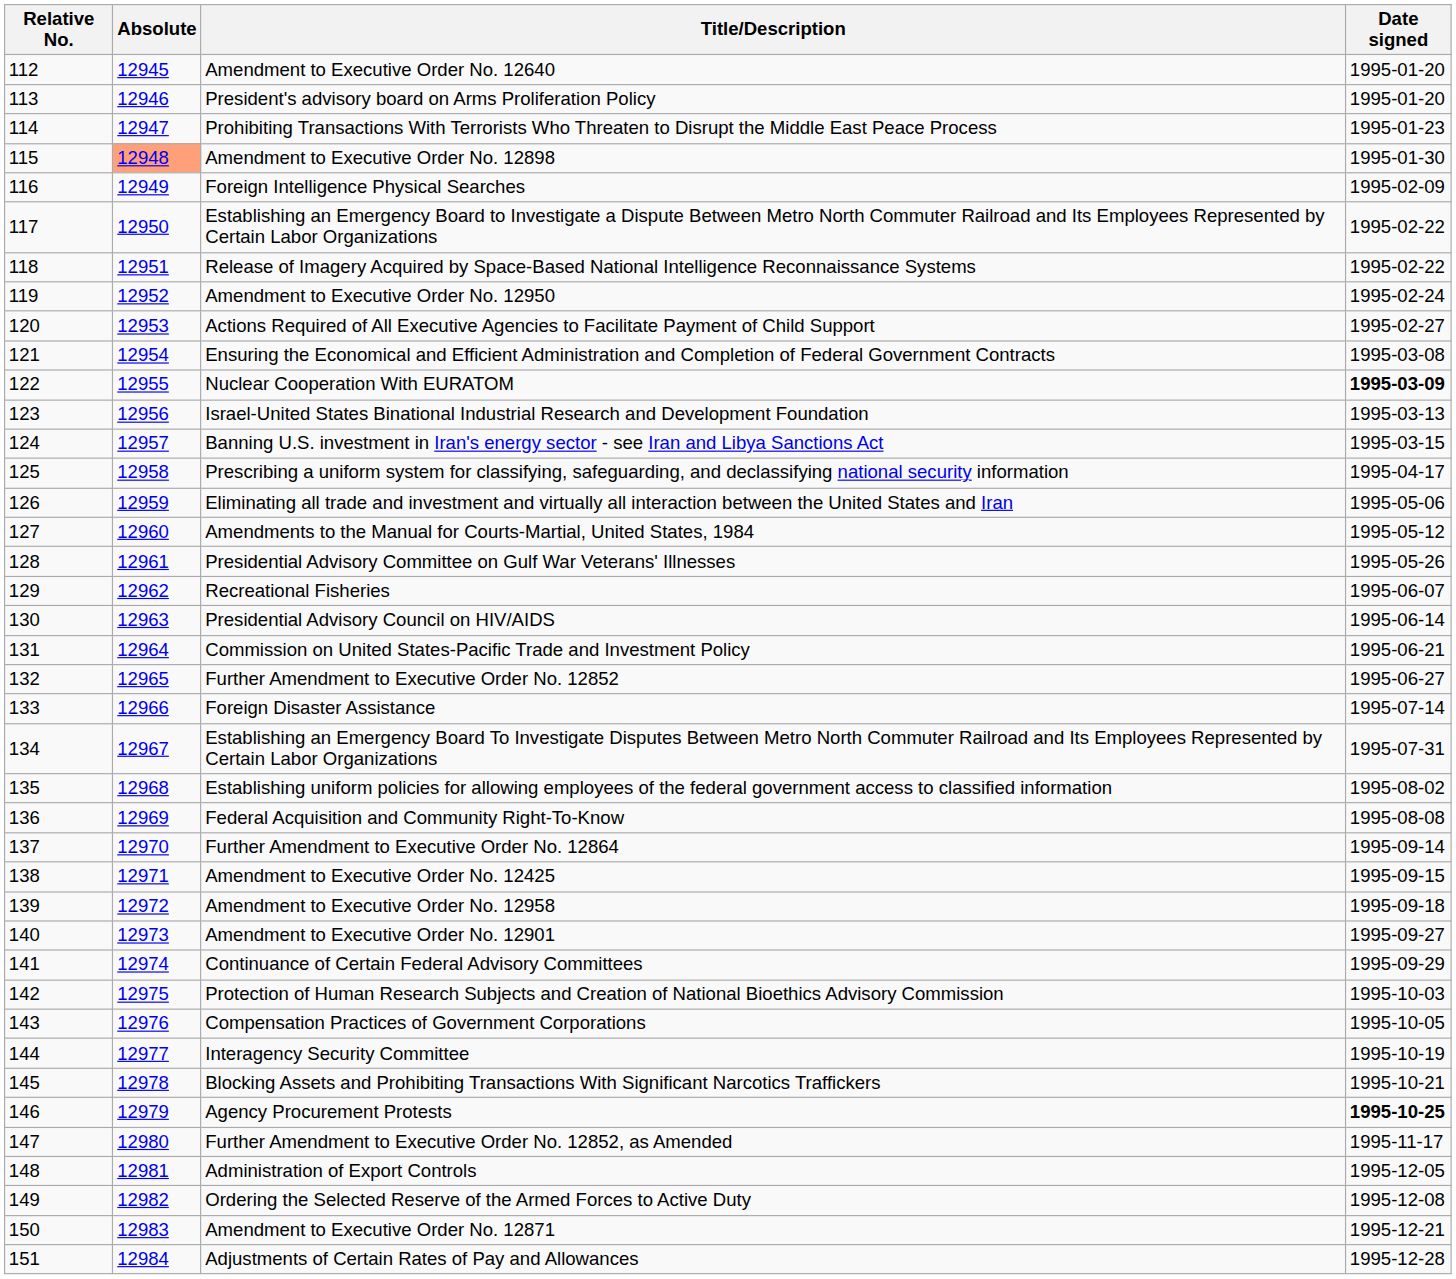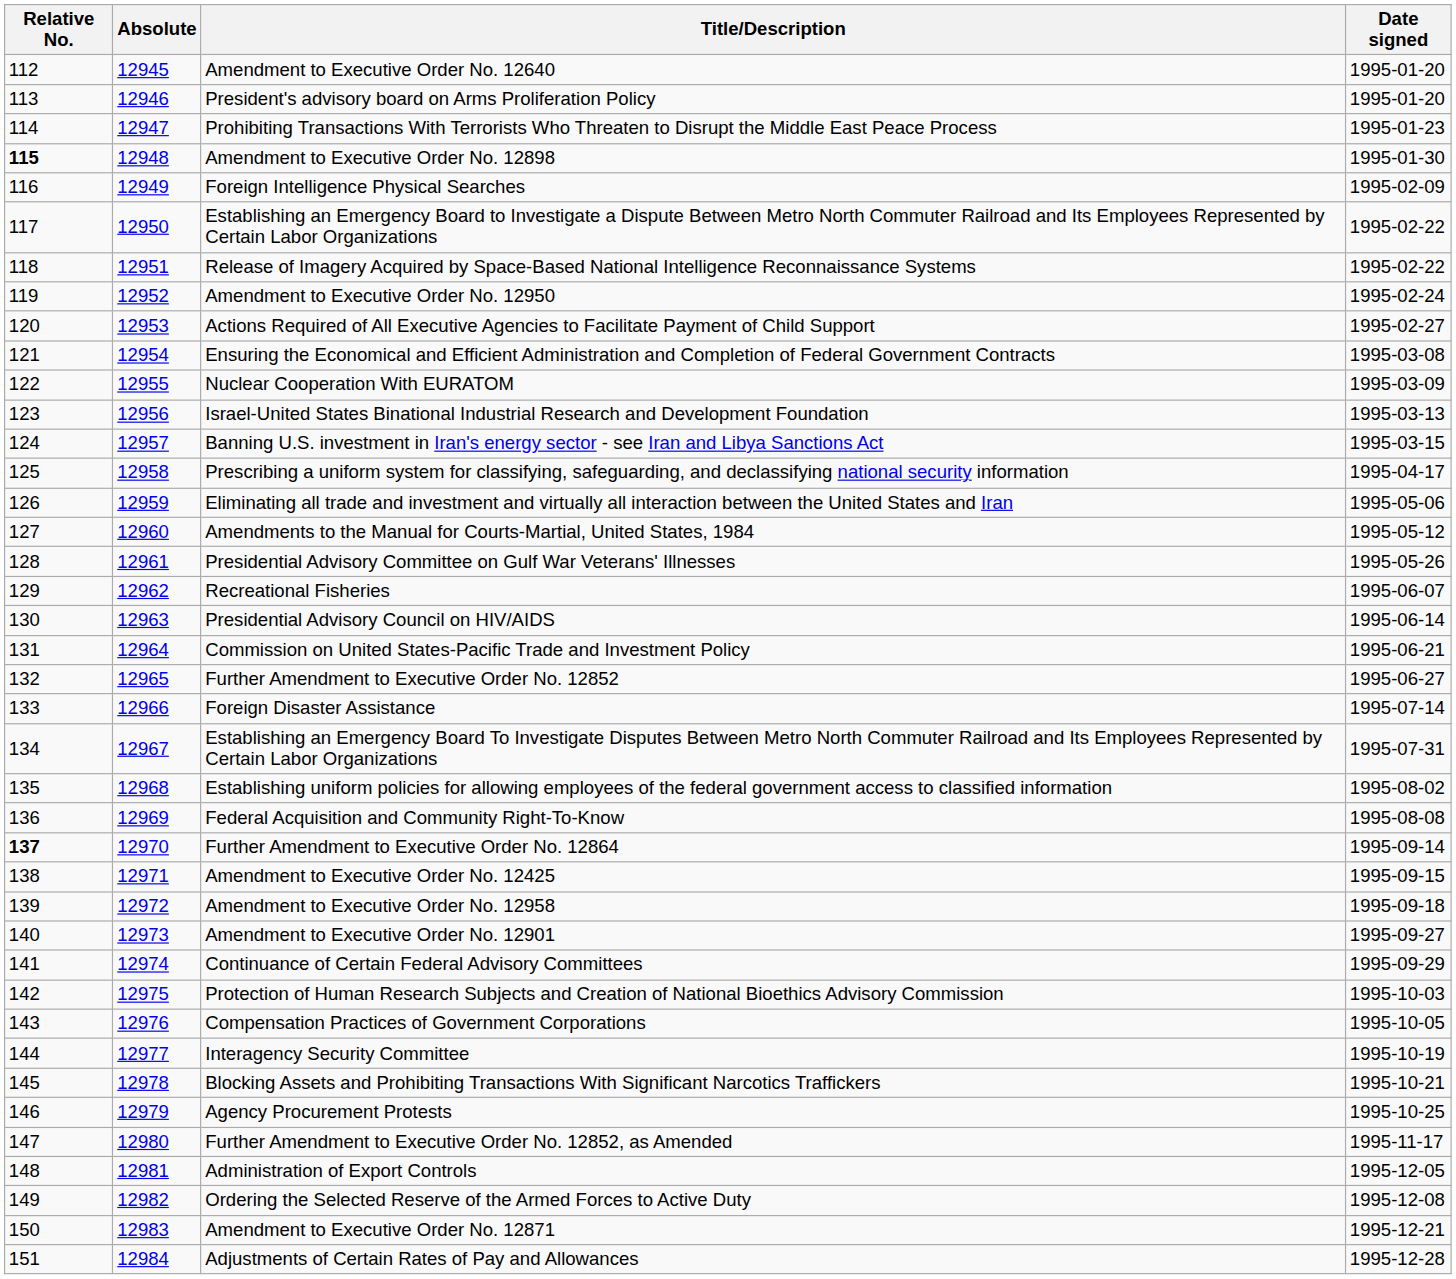(24, 157) normal -> (24, 157) bold
(143, 157) lightsalmon background -> (143, 157) no background
(1397, 384) bold -> (1397, 384) normal
(24, 847) normal -> (24, 847) bold
(1397, 1112) bold -> (1397, 1112) normal
